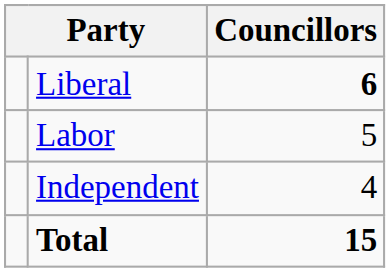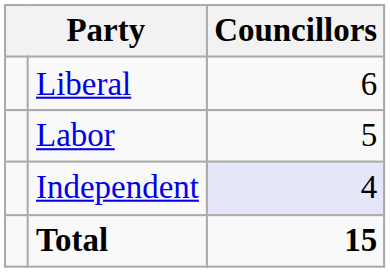(369, 82) bold -> (369, 82) normal
(369, 187) no background -> (369, 187) lavender background
